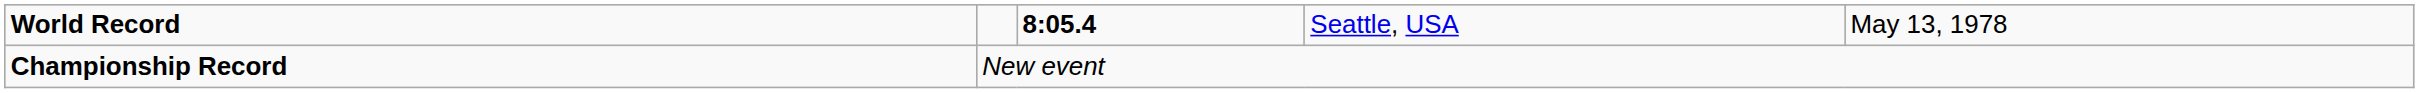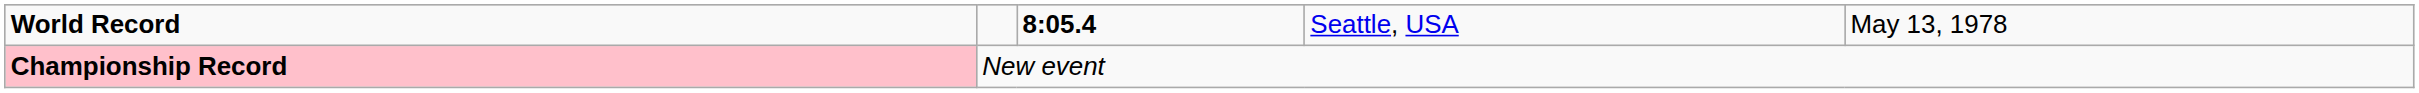(149, 66) no background -> (149, 66) pink background
